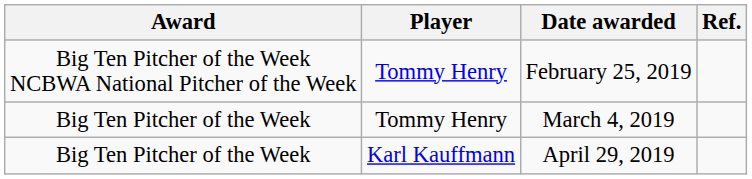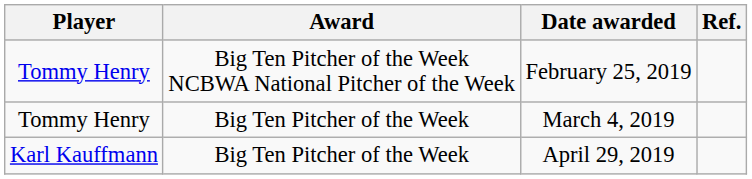columns swapped: (441, 22) <-> (183, 22)
